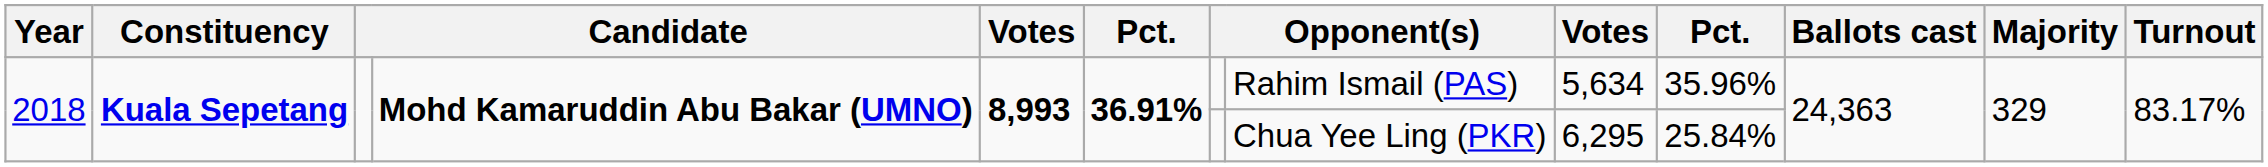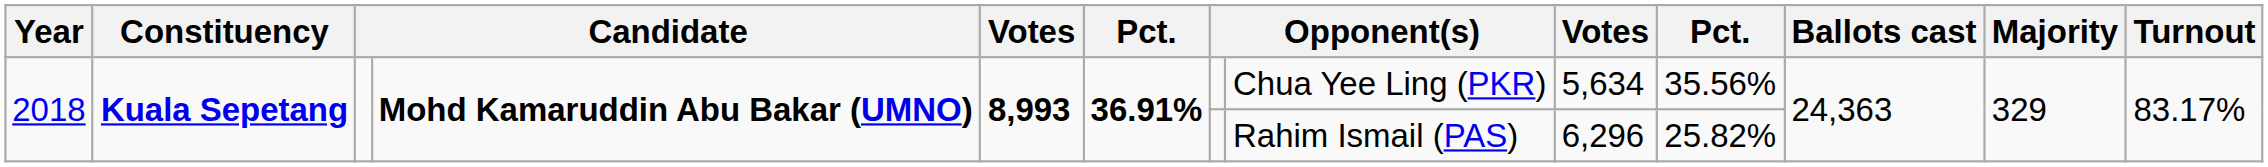(1376, 83) Rahim Ismail (PAS) -> (1390, 83) Chua Yee Ling (PKR)
(1720, 83) 35.96% -> (1720, 83) 35.56%
(1390, 136) Chua Yee Ling (PKR) -> (1376, 136) Rahim Ismail (PAS)
(1603, 136) 6,295 -> (1603, 136) 6,296
(1720, 136) 25.84% -> (1720, 136) 25.82%
